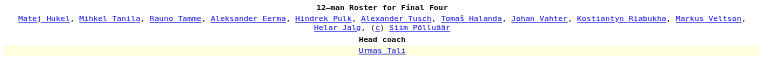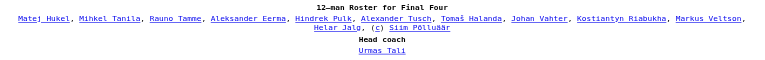(382, 50) lightyellow background -> (382, 50) no background
